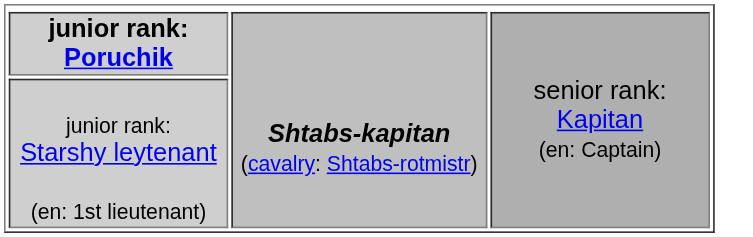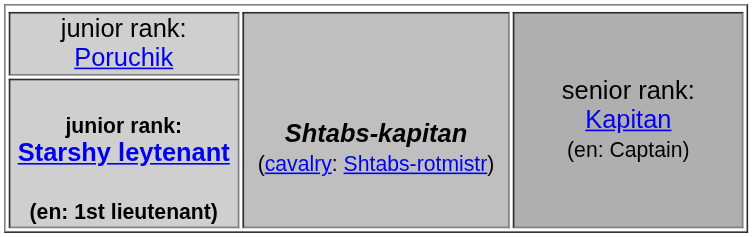(118, 43) bold -> (124, 43) normal
(118, 169) normal -> (124, 167) bold
